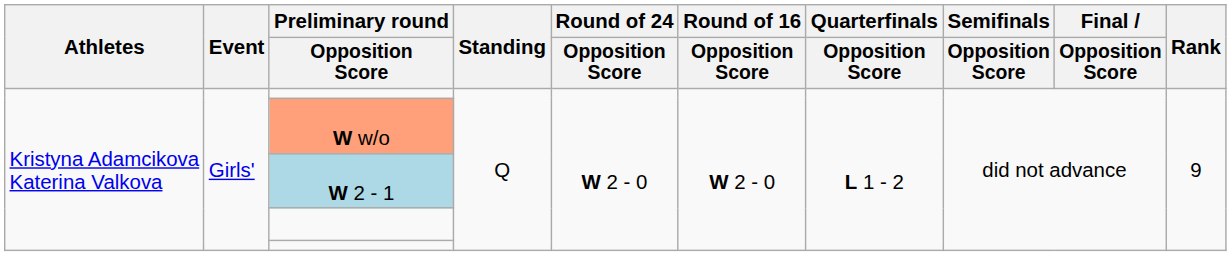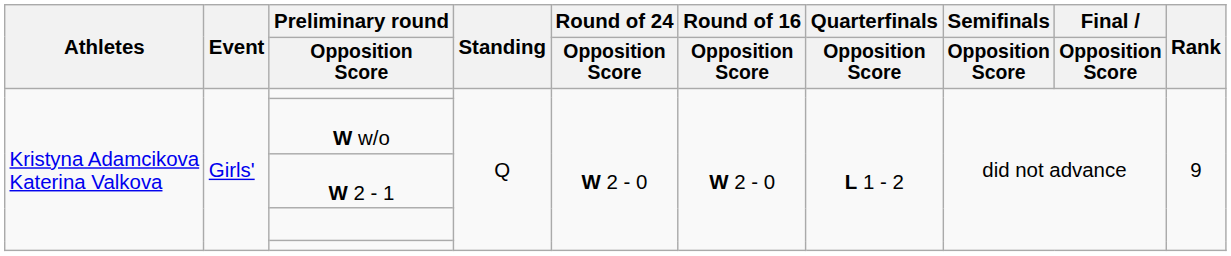(361, 138) lightsalmon background -> (361, 138) no background
(361, 193) lightblue background -> (361, 193) no background
